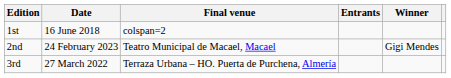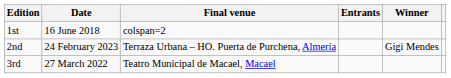(199, 47) Teatro Municipal de Macael, Macael -> (230, 47) Terraza Urbana – HO. Puerta de Purchena, Almería
(230, 64) Terraza Urbana – HO. Puerta de Purchena, Almería -> (199, 64) Teatro Municipal de Macael, Macael
